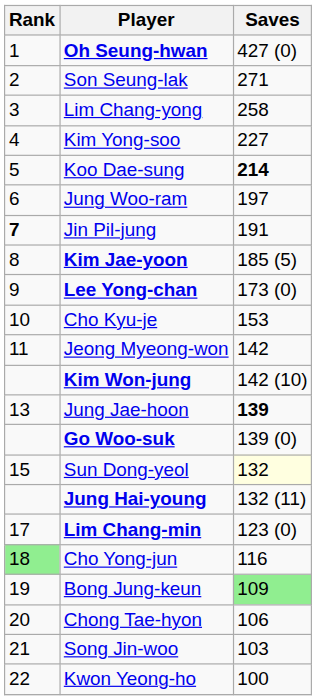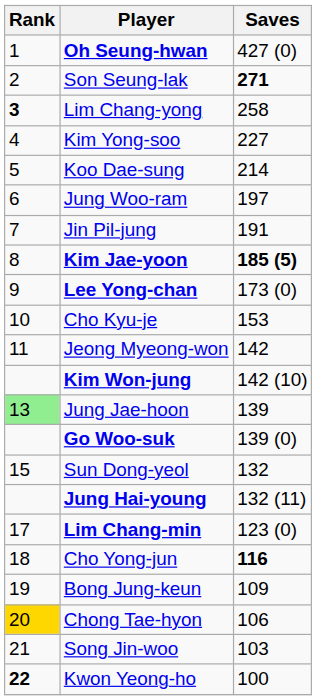(253, 80) normal -> (253, 80) bold
(14, 110) normal -> (14, 110) bold
(253, 170) bold -> (253, 170) normal
(14, 229) bold -> (14, 229) normal
(267, 259) normal -> (267, 259) bold
(19, 409) no background -> (19, 409) lightgreen background
(253, 409) bold -> (253, 409) normal
(253, 469) lightyellow background -> (253, 469) no background
(19, 559) lightgreen background -> (19, 559) no background
(252, 559) normal -> (253, 559) bold
(253, 589) lightgreen background -> (253, 589) no background
(19, 619) no background -> (19, 619) gold background
(19, 679) normal -> (19, 679) bold
